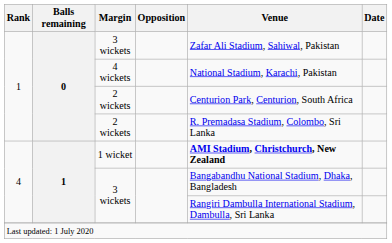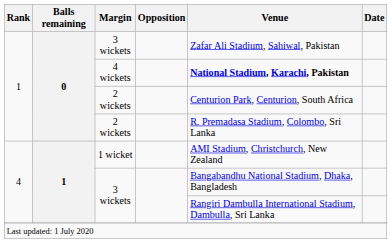(263, 72) normal -> (270, 72) bold
(263, 154) bold -> (259, 154) normal
